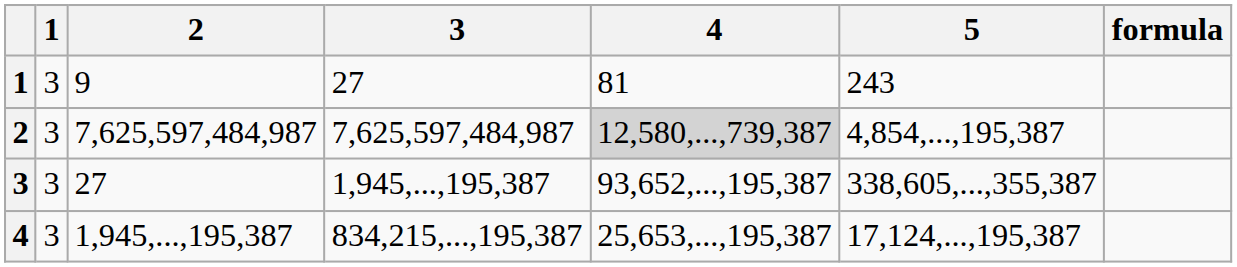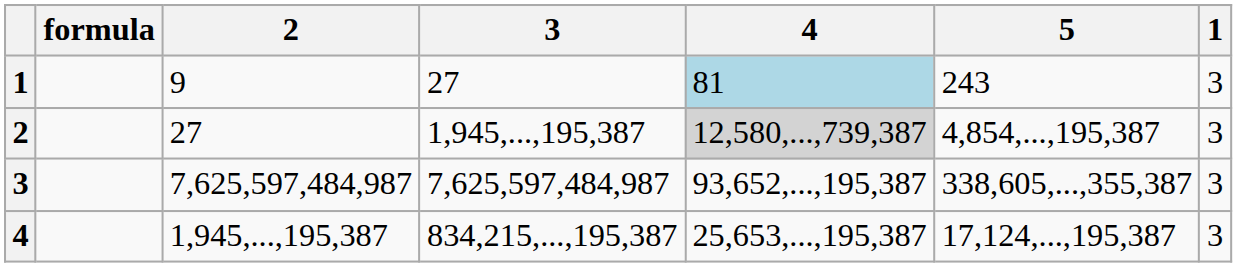columns swapped: (52, 30) <-> (1168, 30)
(613, 81) no background -> (709, 81) lightblue background
(196, 132) 7,625,597,484,987 -> (186, 132) 27
(453, 132) 7,625,597,484,987 -> (536, 132) 1,945,...,195,387
(91, 183) 27 -> (291, 183) 7,625,597,484,987
(441, 183) 1,945,...,195,387 -> (548, 183) 7,625,597,484,987
